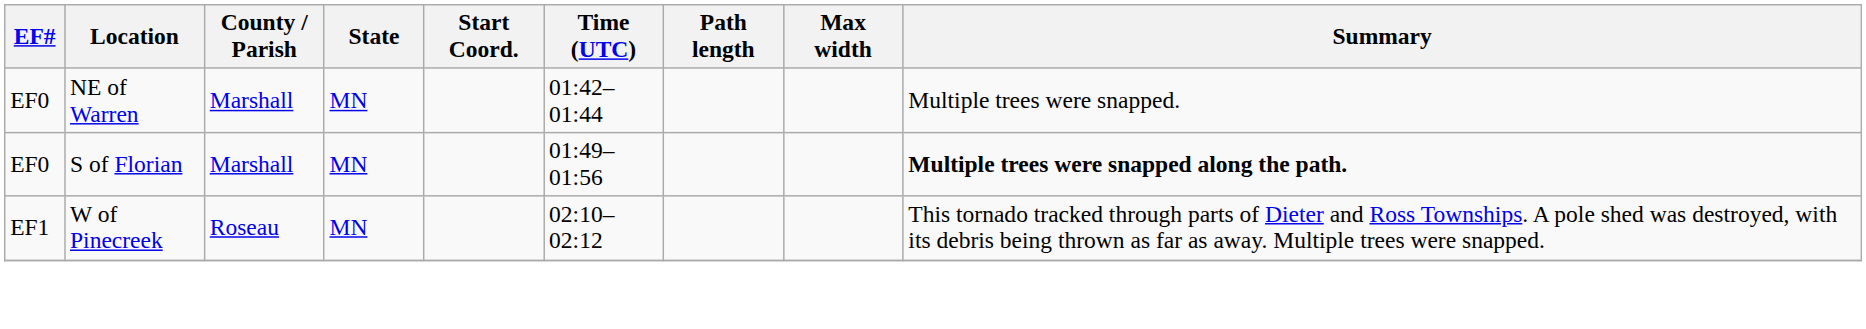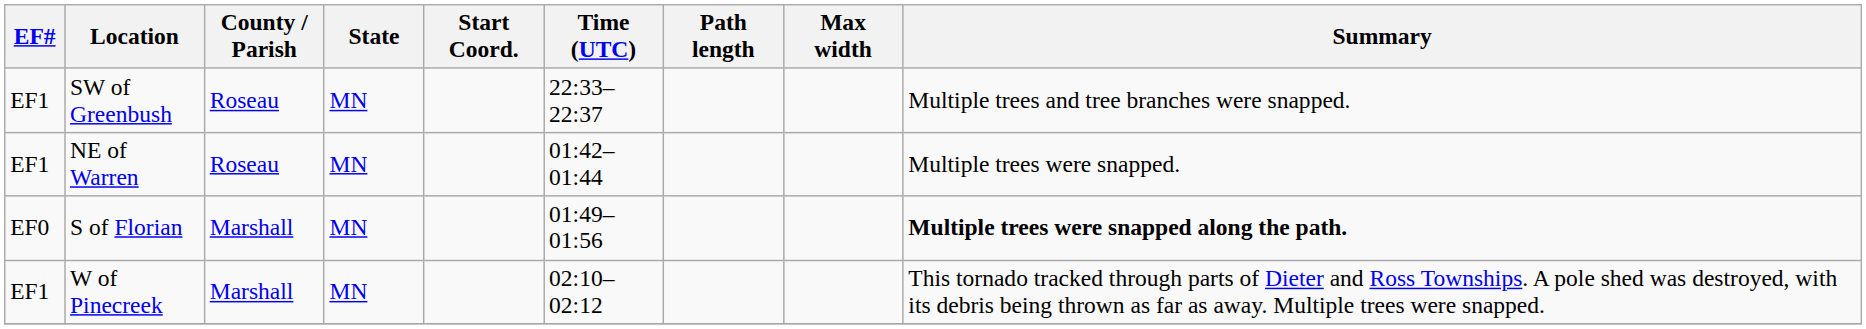+ row: (121, 100)
(30, 100) EF0 -> (30, 163) EF1
(252, 100) Marshall -> (244, 163) Roseau
(244, 227) Roseau -> (252, 291) Marshall
